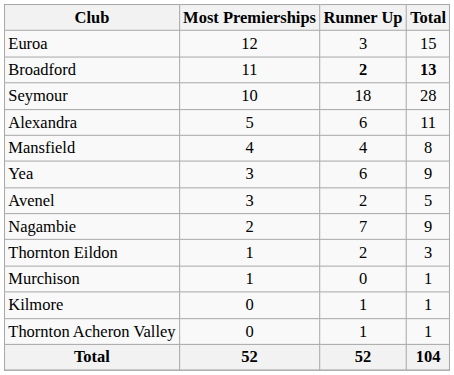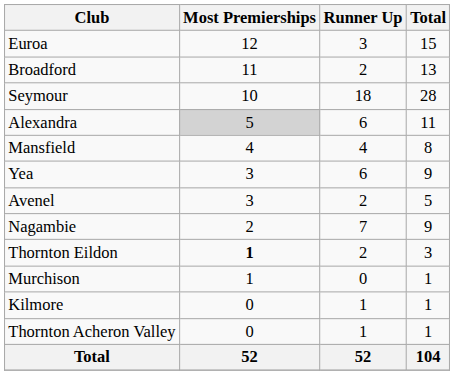(363, 69) bold -> (363, 69) normal
(428, 69) bold -> (428, 69) normal
(250, 122) no background -> (250, 122) lightgrey background
(250, 252) normal -> (250, 252) bold
